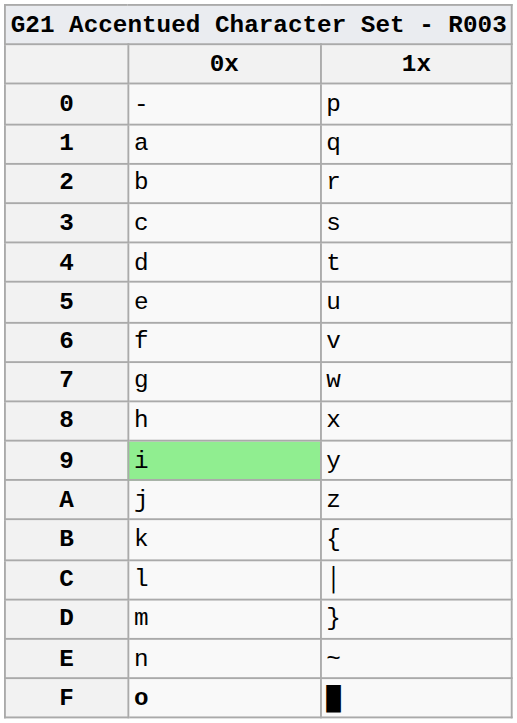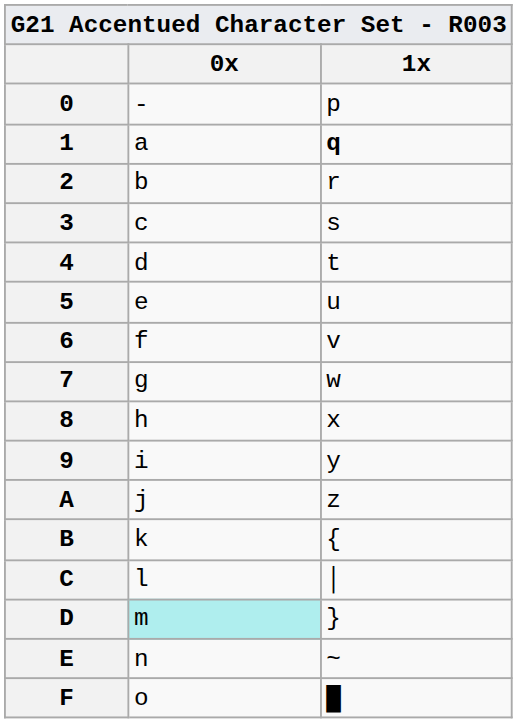(333, 144) normal -> (333, 144) bold
(141, 461) lightgreen background -> (141, 461) no background
(141, 619) no background -> (141, 619) paleturquoise background
(141, 698) bold -> (141, 698) normal
